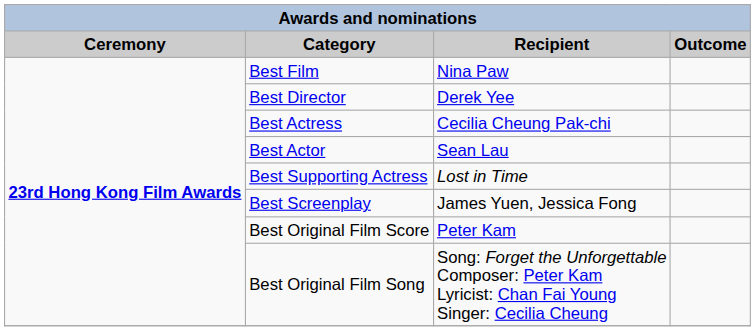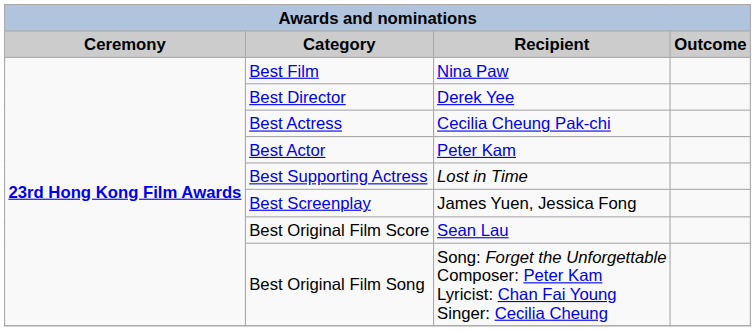(473, 150) Sean Lau -> (477, 150) Peter Kam
(477, 230) Peter Kam -> (473, 230) Sean Lau
